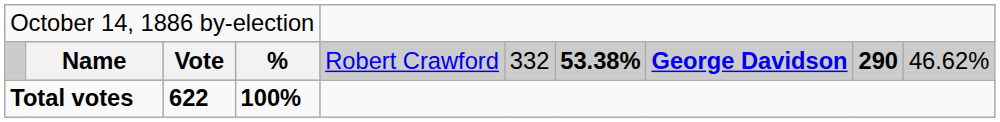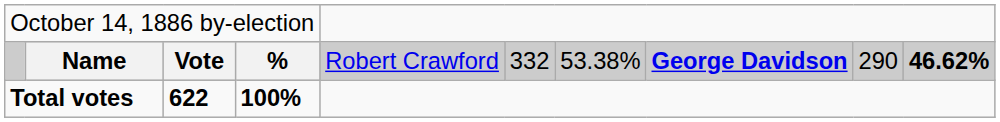(600, 60) bold -> (600, 60) normal
(878, 60) bold -> (878, 60) normal
(949, 60) normal -> (949, 60) bold
